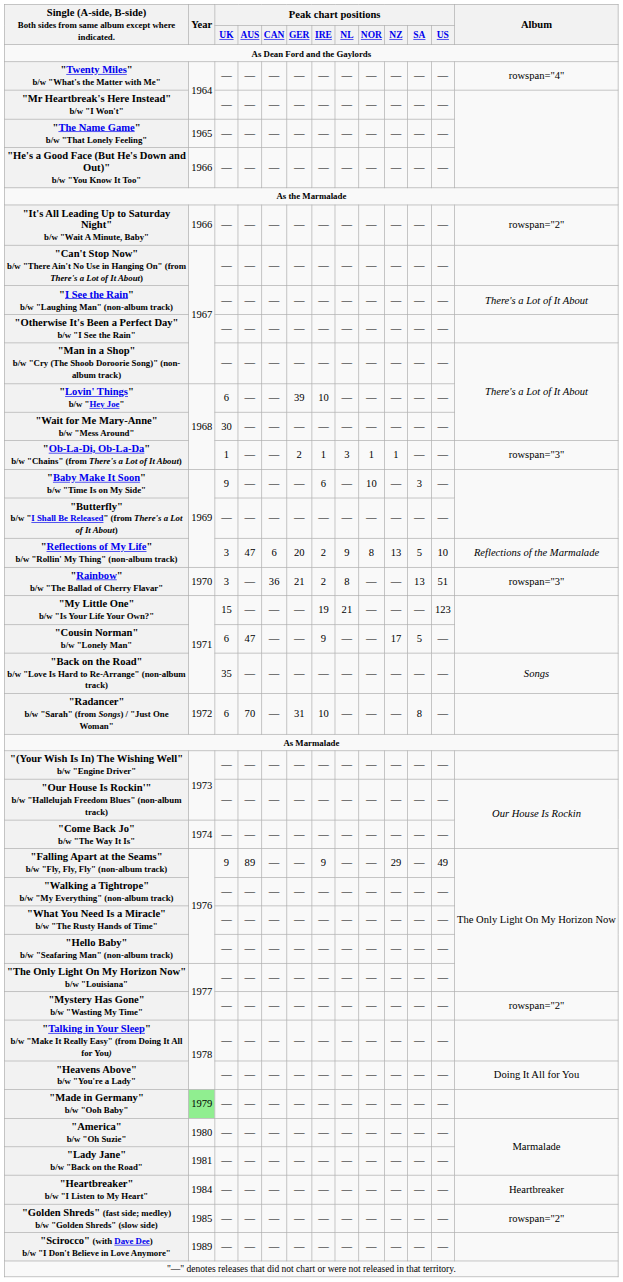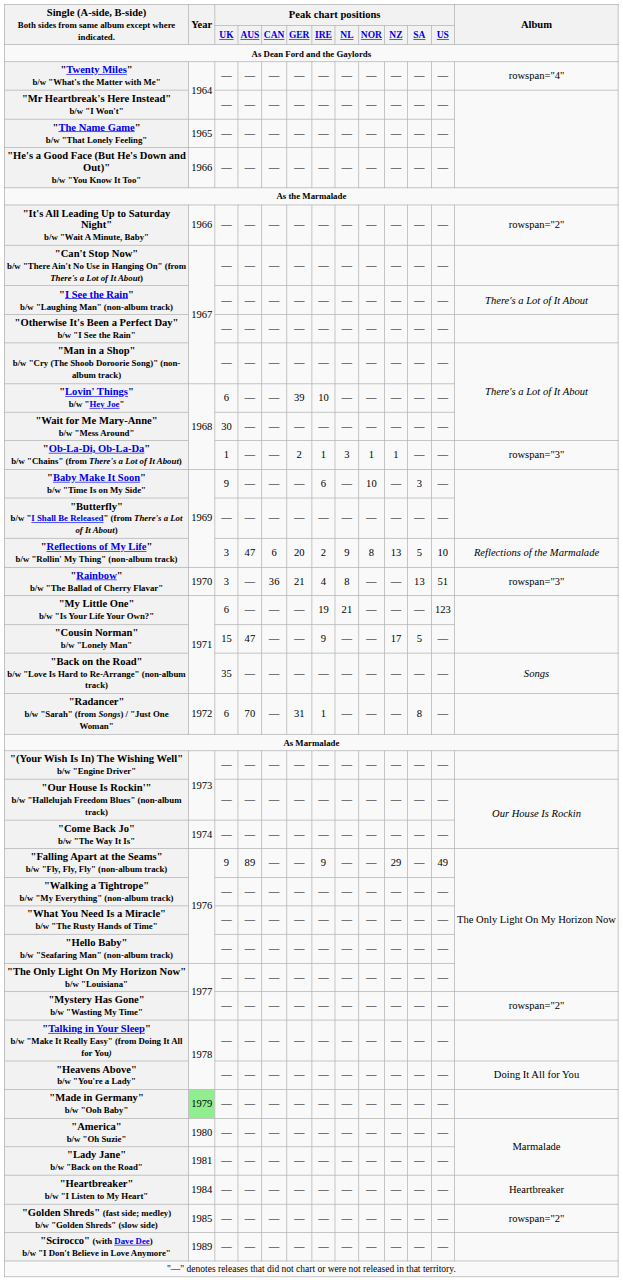(323, 581) 2 -> (323, 581) 4
(226, 610) 15 -> (226, 610) 6
(226, 638) 6 -> (226, 638) 15
(323, 713) 10 -> (323, 713) 1
